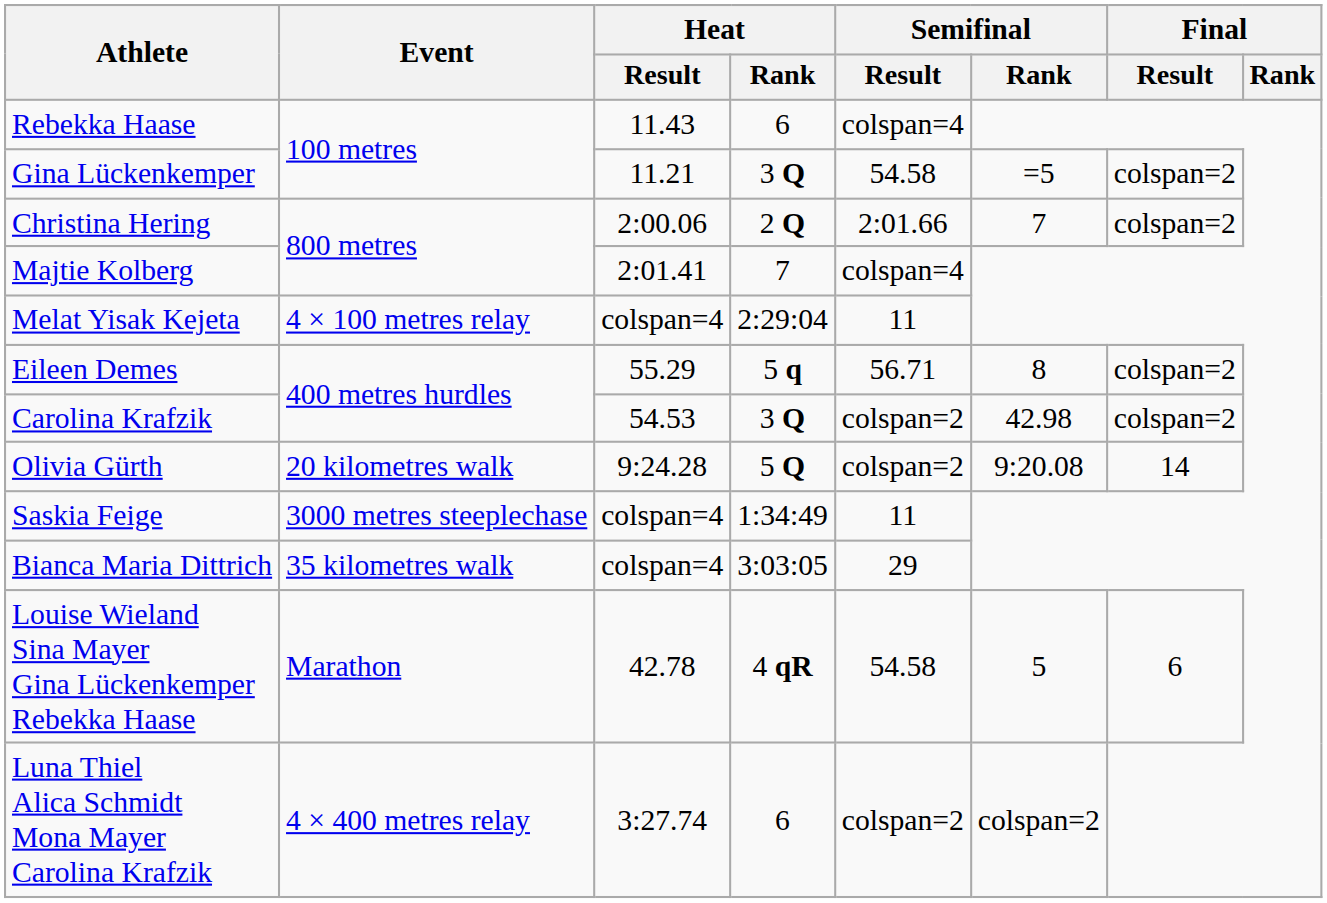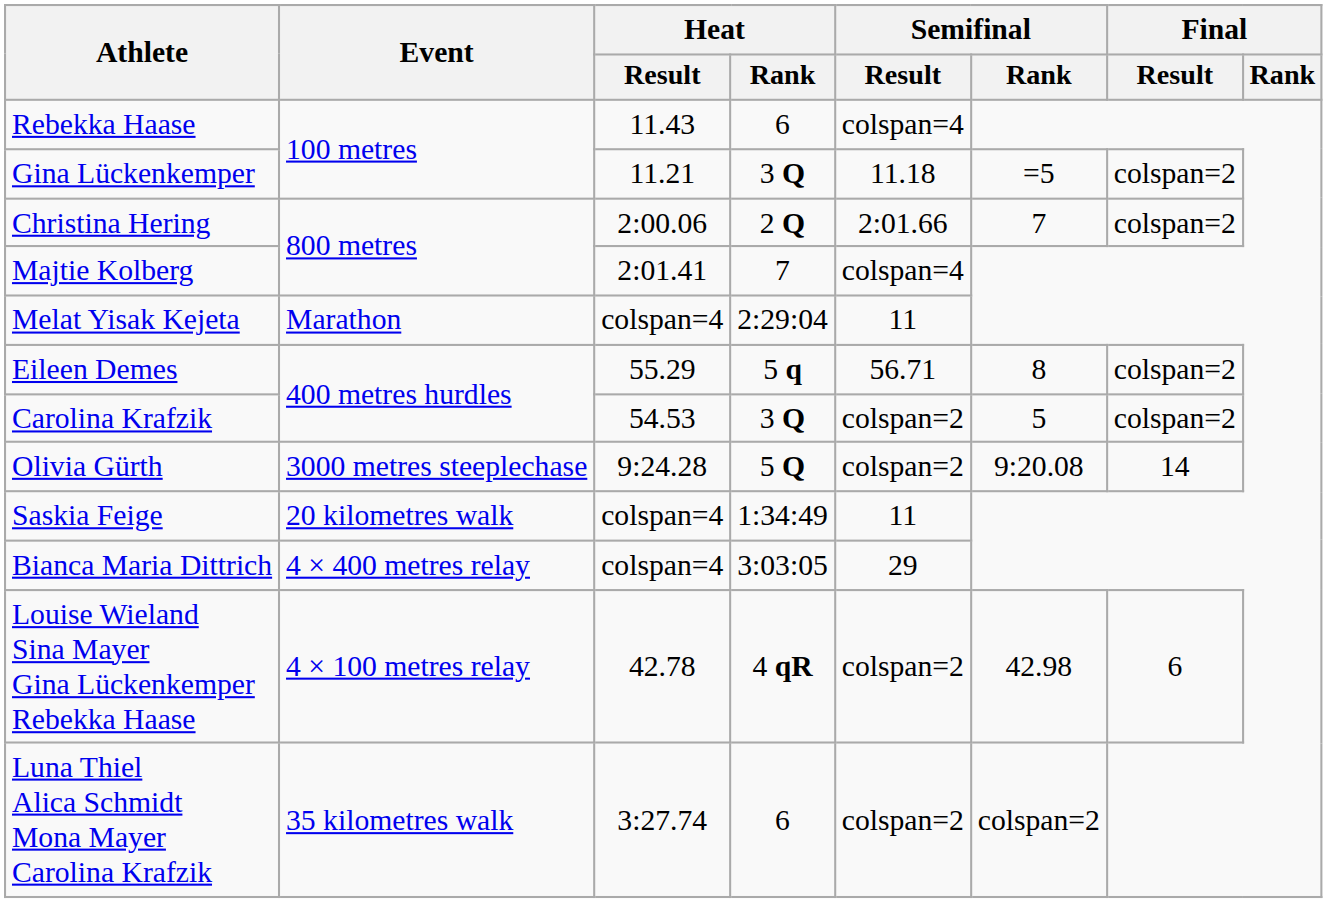(903, 173) 54.58 -> (903, 173) 11.18
(408, 320) 4 × 100 metres relay -> (344, 320) Marathon
(1039, 418) 42.98 -> (1039, 418) 5
(400, 467) 20 kilometres walk -> (437, 467) 3000 metres steeplechase
(437, 515) 3000 metres steeplechase -> (400, 515) 20 kilometres walk
(400, 564) 35 kilometres walk -> (408, 564) 4 × 400 metres relay
(344, 666) Marathon -> (408, 666) 4 × 100 metres relay
(903, 666) 54.58 -> (903, 666) colspan=2
(1039, 666) 5 -> (1039, 666) 42.98
(408, 820) 4 × 400 metres relay -> (400, 820) 35 kilometres walk
